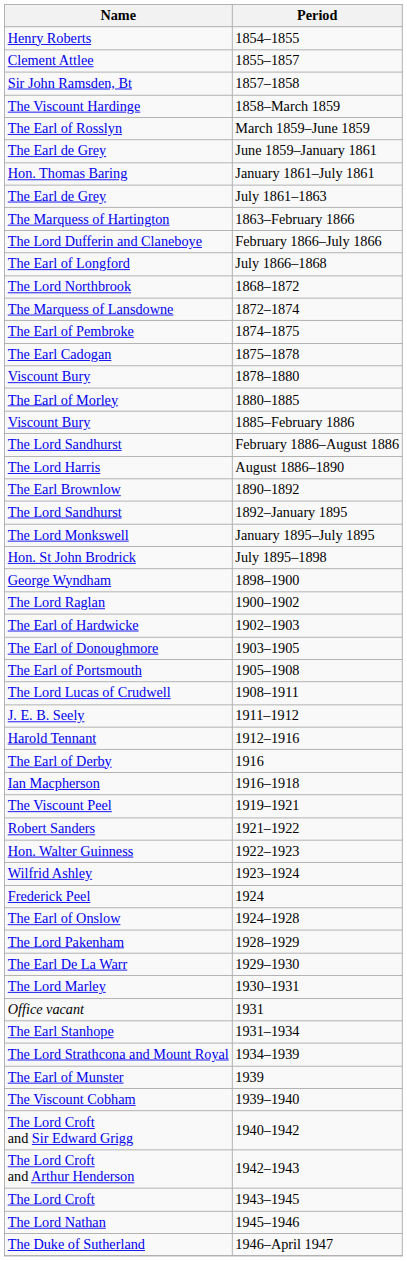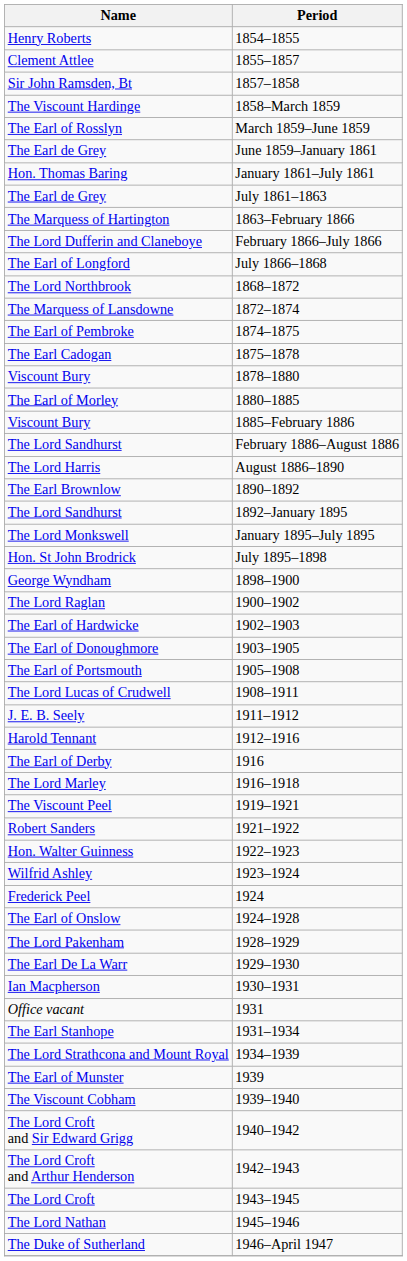(54, 783) Ian Macpherson -> (57, 783) The Lord Marley
(57, 986) The Lord Marley -> (54, 986) Ian Macpherson
